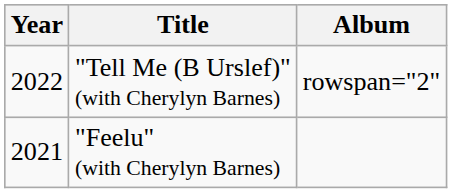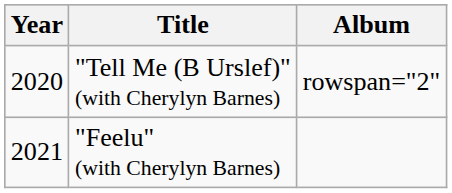(37, 81) 2022 -> (37, 81) 2020
